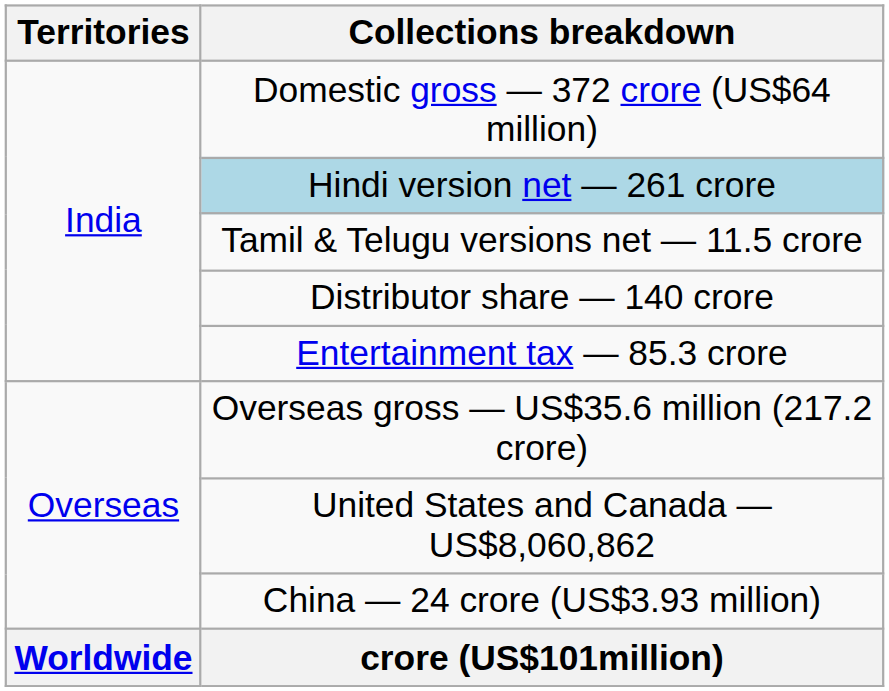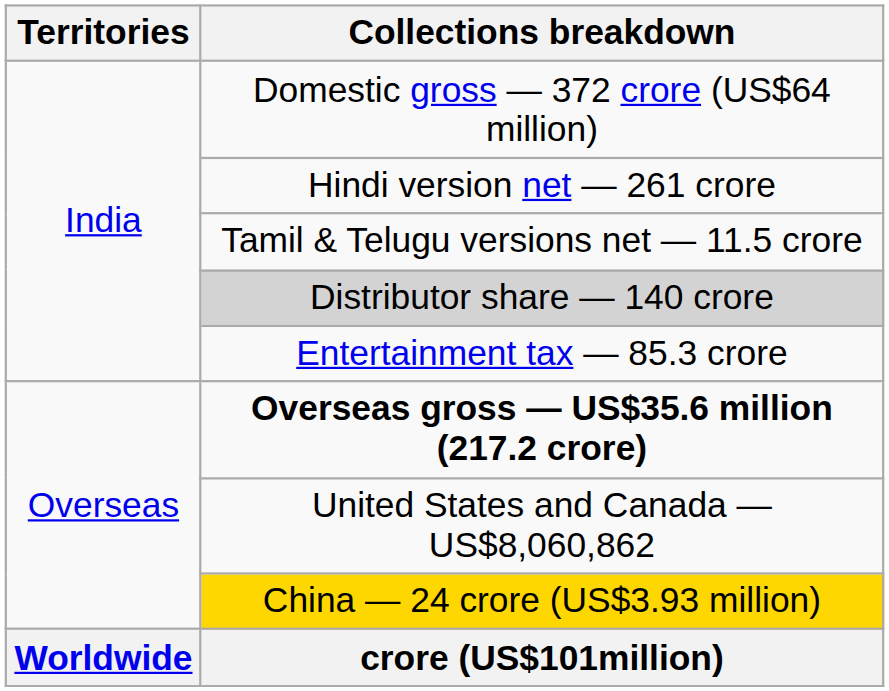(542, 184) lightblue background -> (542, 184) no background
(542, 296) no background -> (542, 296) lightgrey background
(542, 429) normal -> (542, 429) bold
(542, 600) no background -> (542, 600) gold background
